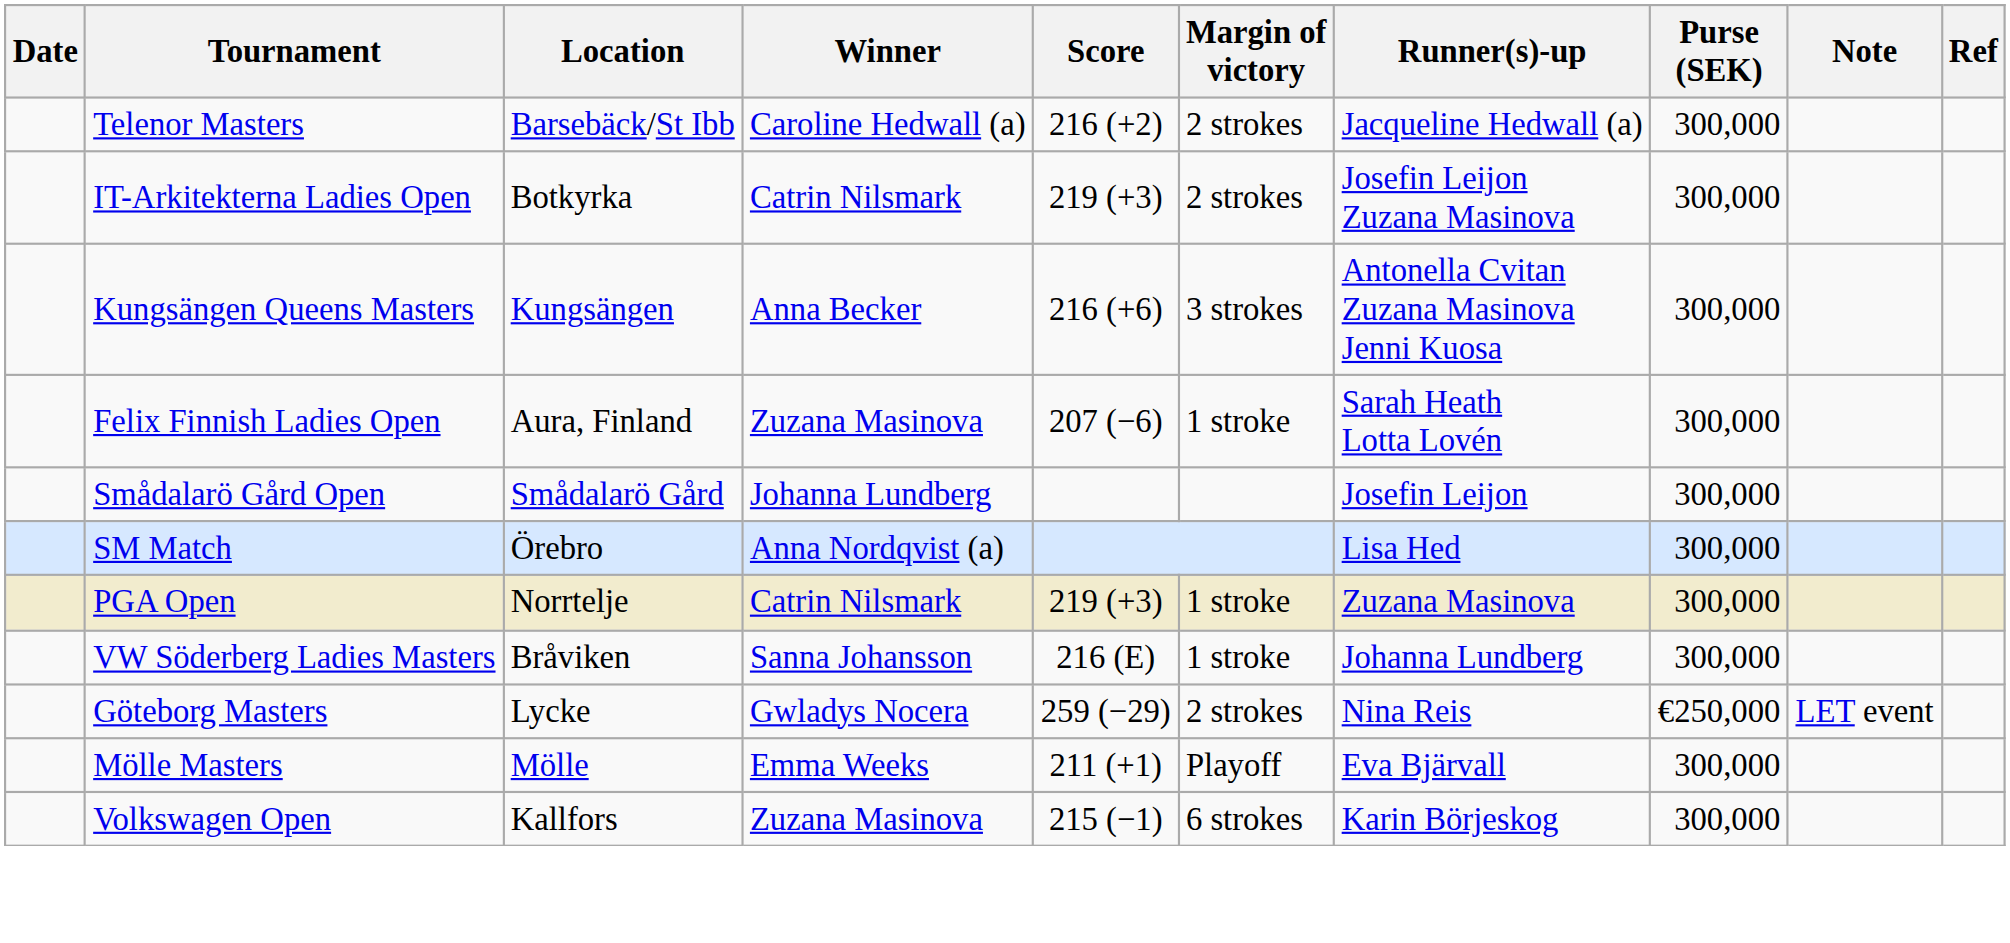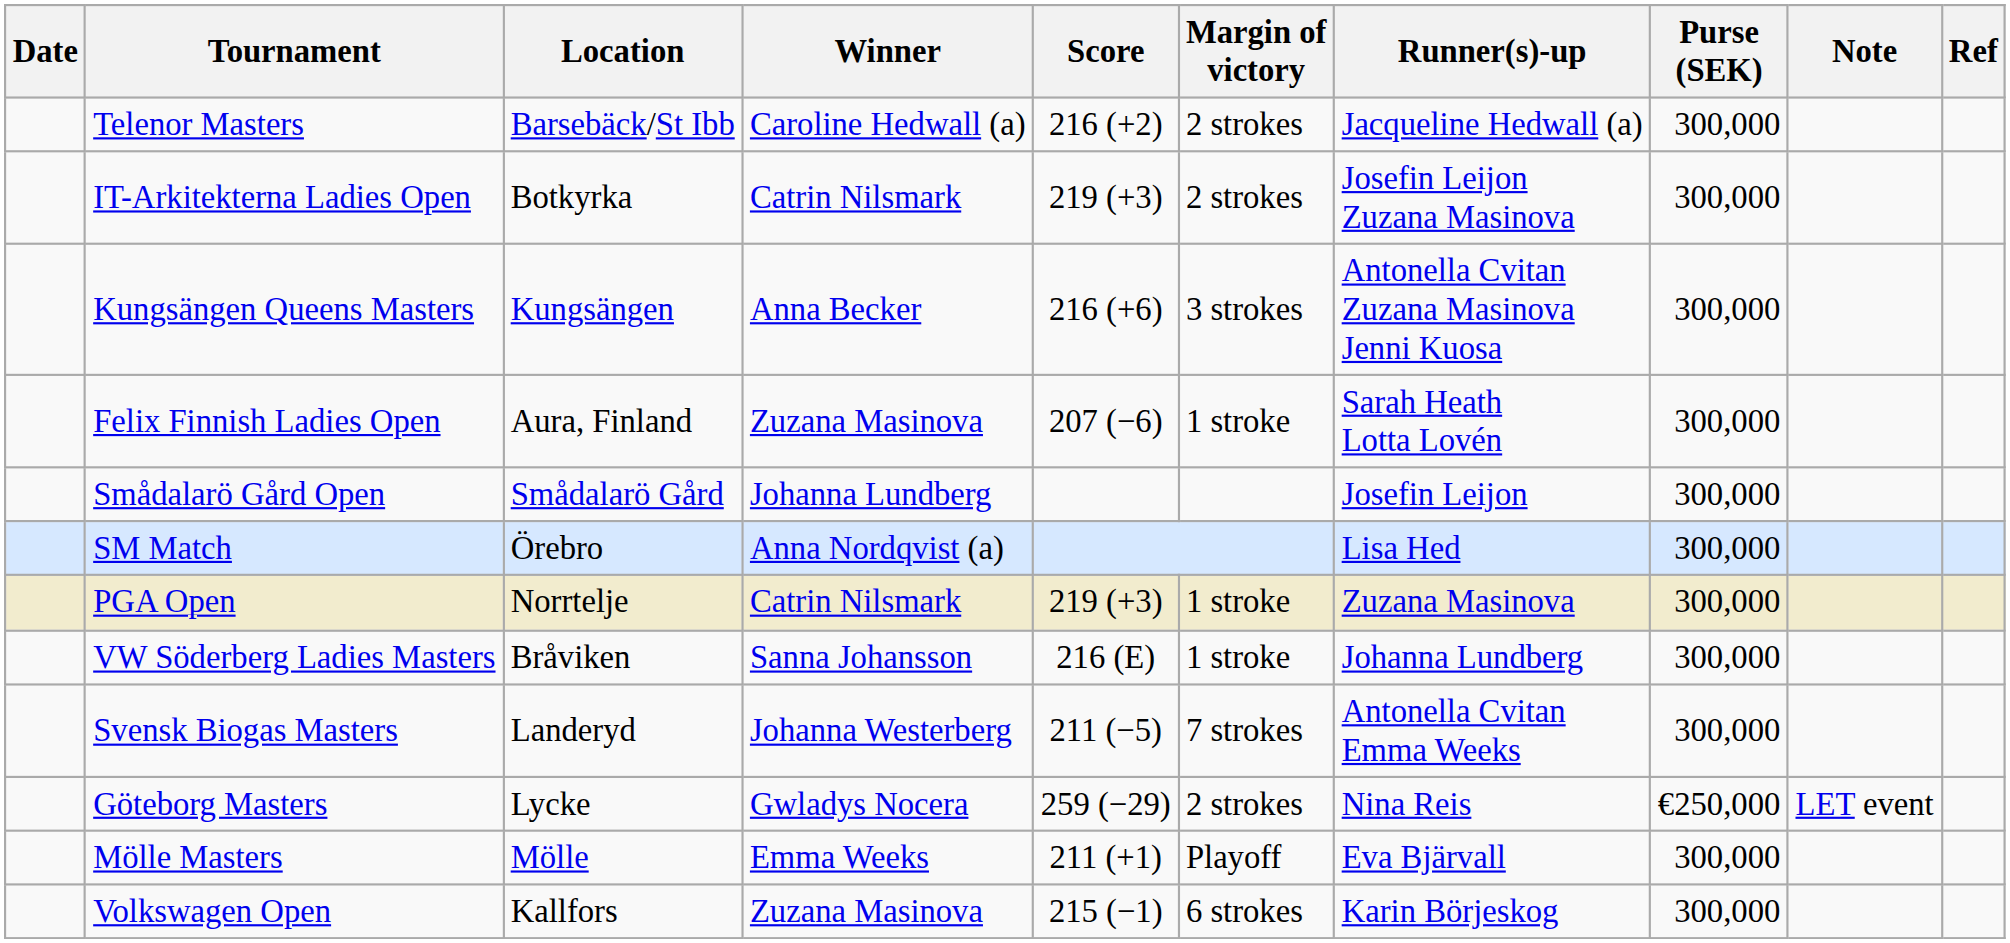+ row: (246, 729)
